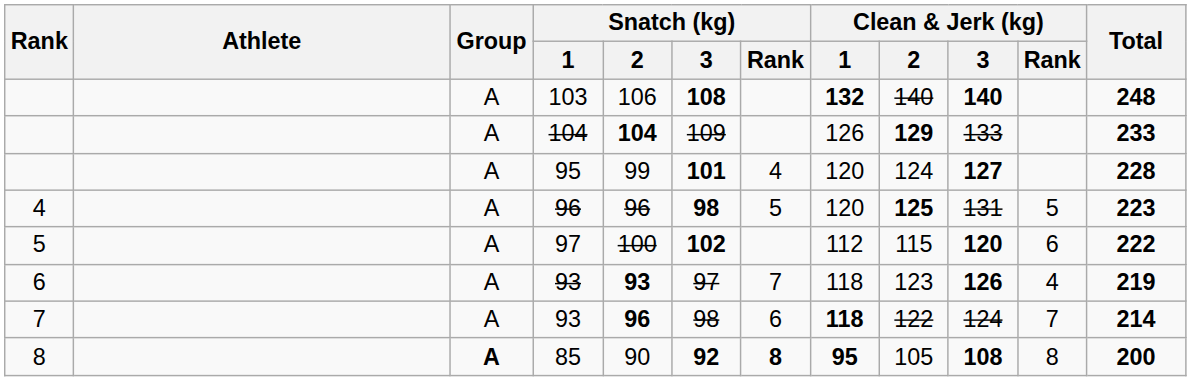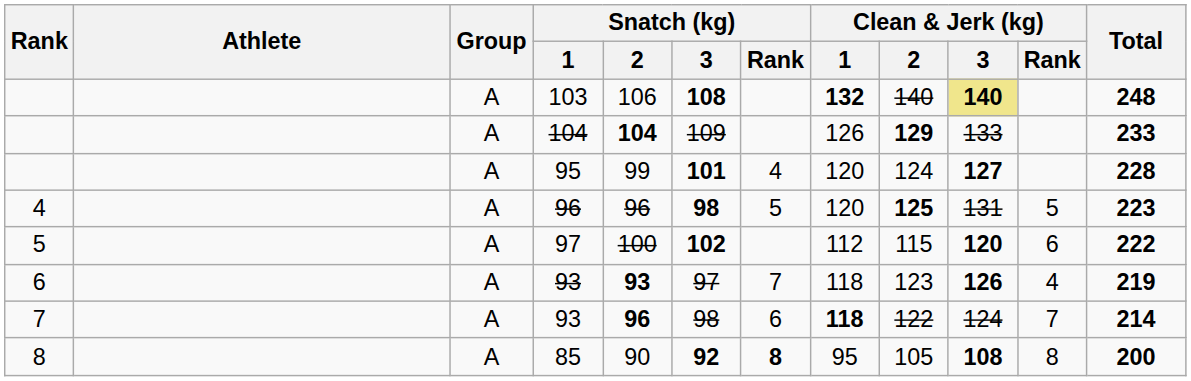(983, 97) no background -> (983, 97) khaki background
(492, 356) bold -> (492, 356) normal
(845, 356) bold -> (845, 356) normal
